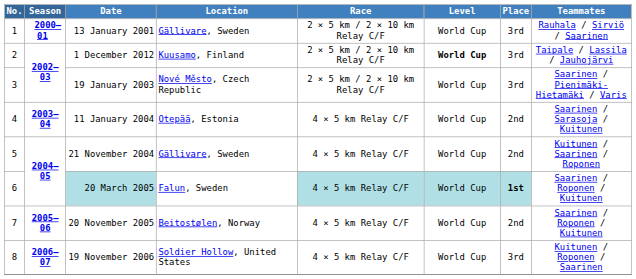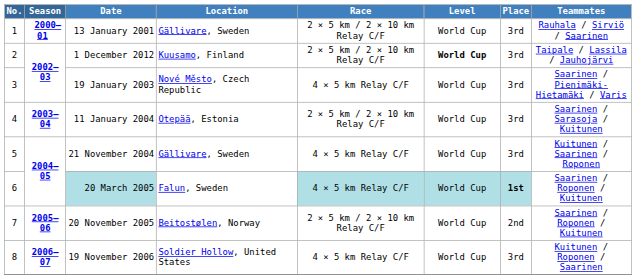(361, 85) 2 × 5 km / 2 × 10 km Relay C/F -> (361, 85) 4 × 5 km Relay C/F
(361, 120) 4 × 5 km Relay C/F -> (361, 120) 2 × 5 km / 2 × 10 km Relay C/F
(516, 120) 2nd -> (516, 120) 3rd
(516, 154) 2nd -> (516, 154) 3rd
(361, 223) 4 × 5 km Relay C/F -> (361, 223) 2 × 5 km / 2 × 10 km Relay C/F
